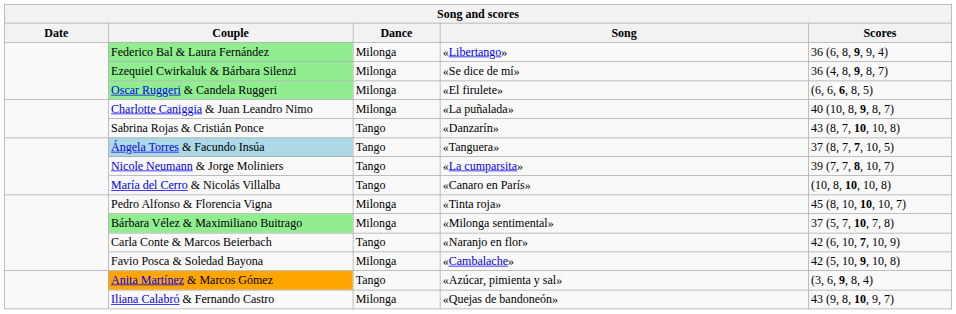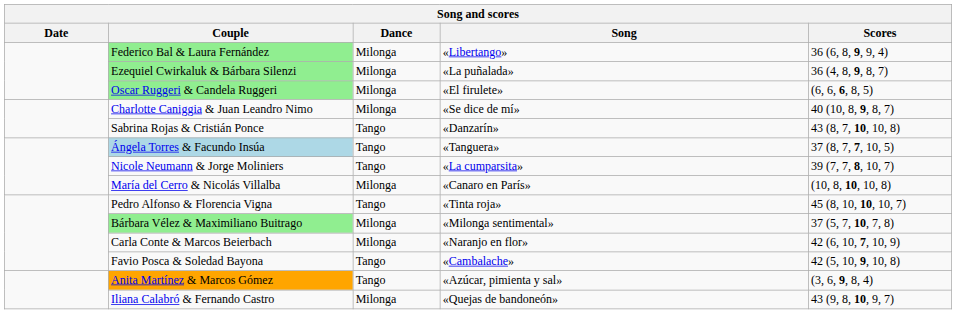(481, 71) «Se dice de mí» -> (478, 71) «La puñalada»
(478, 109) «La puñalada» -> (481, 109) «Se dice de mí»
(371, 185) Tango -> (376, 185) Milonga
(376, 204) Milonga -> (371, 204) Tango
(371, 242) Tango -> (376, 242) Milonga
(376, 261) Milonga -> (371, 261) Tango
